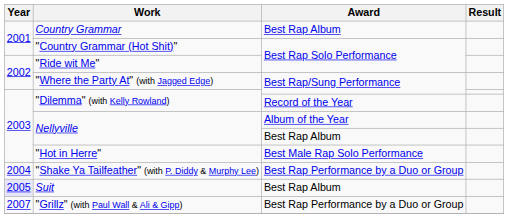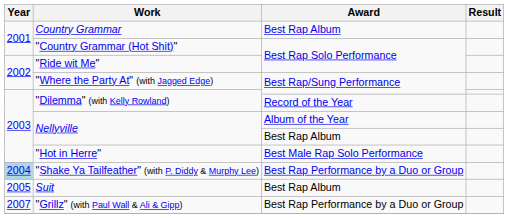(19, 170) no background -> (19, 170) lightblue background
(19, 187) lavender background -> (19, 187) no background
